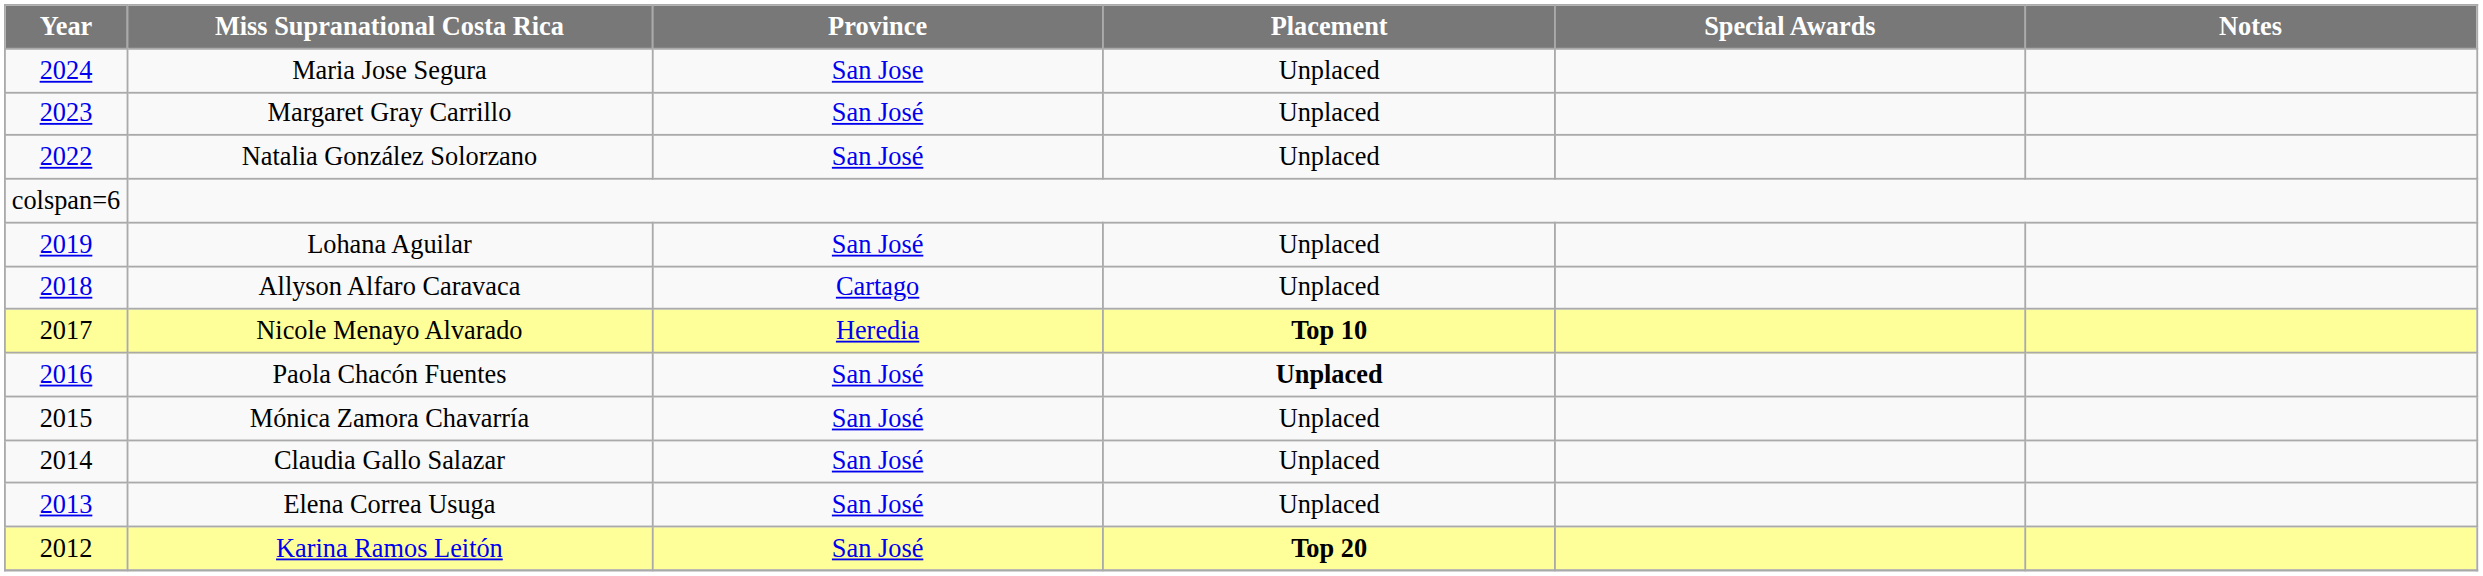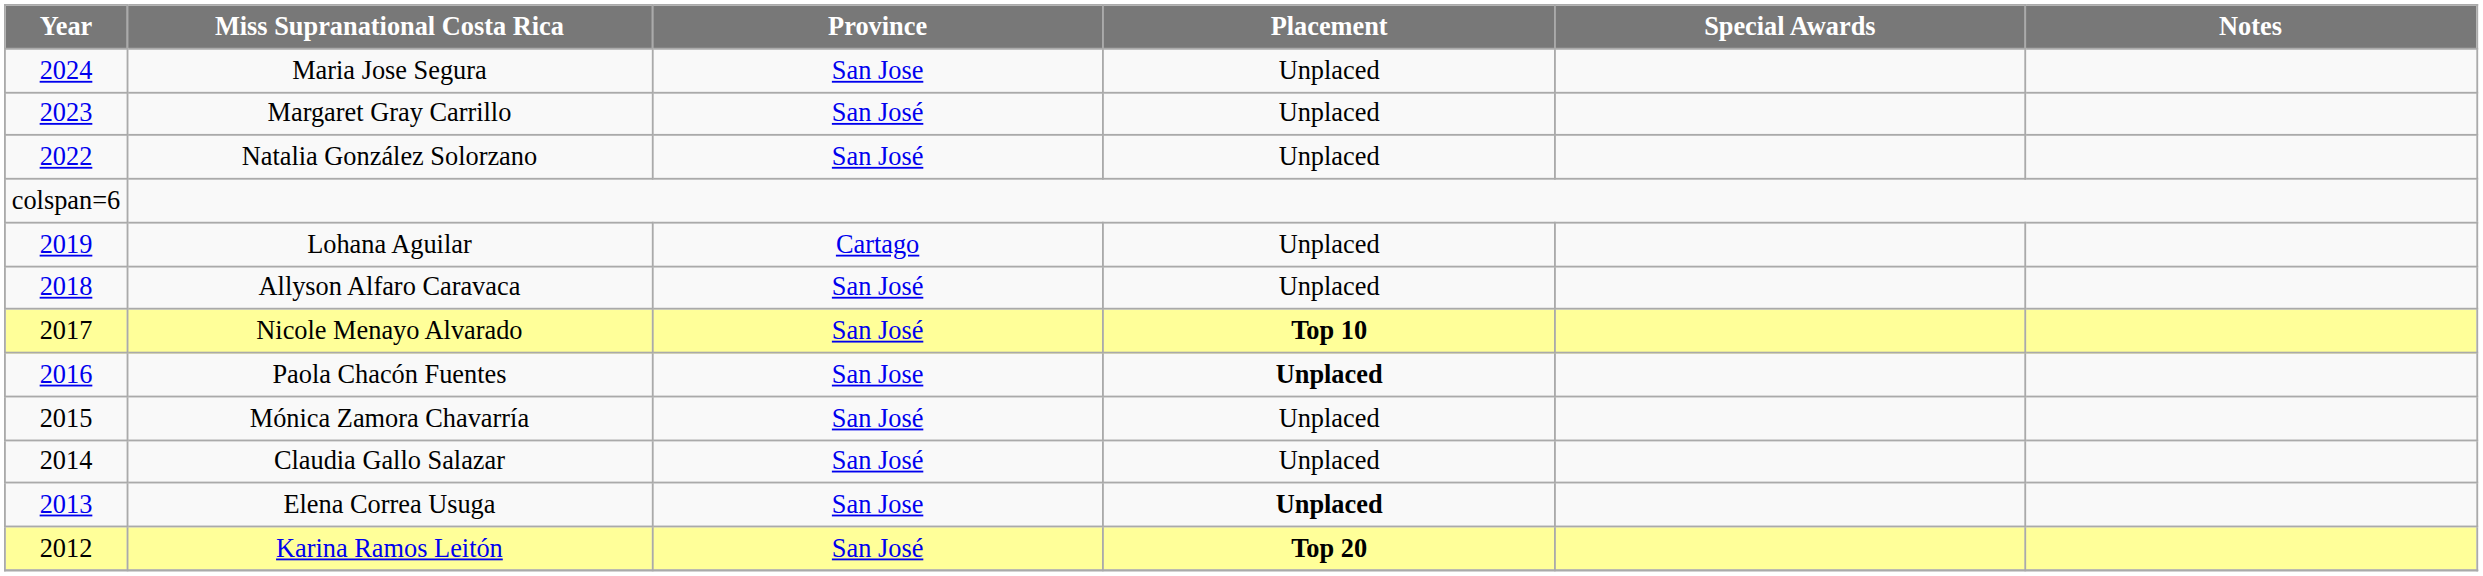(878, 243) San José -> (878, 243) Cartago
(878, 287) Cartago -> (878, 287) San José
(878, 330) Heredia -> (878, 330) San José
(878, 374) San José -> (878, 374) San Jose
(878, 504) San José -> (878, 504) San Jose
(1329, 504) normal -> (1329, 504) bold
